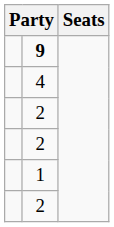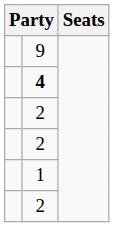(40, 51) bold -> (40, 51) normal
(40, 82) normal -> (40, 82) bold
